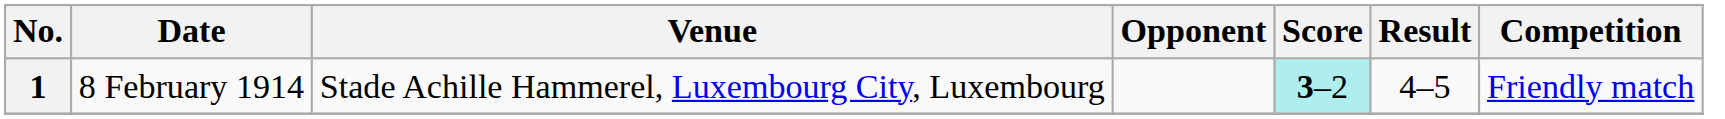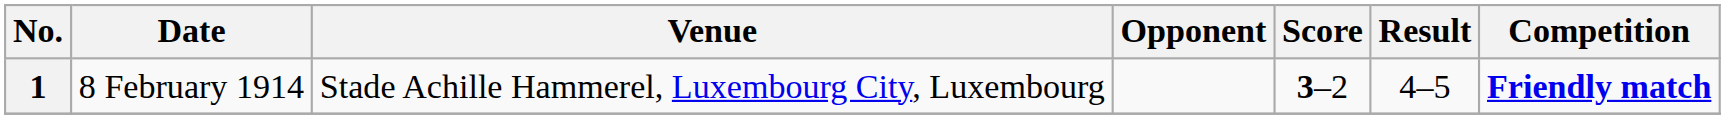(1322, 85) paleturquoise background -> (1322, 85) no background
(1591, 85) normal -> (1599, 85) bold
